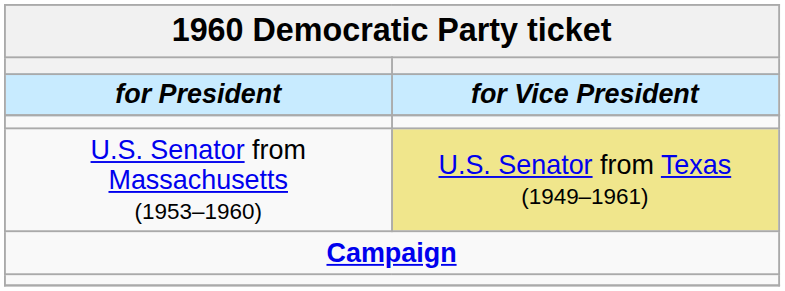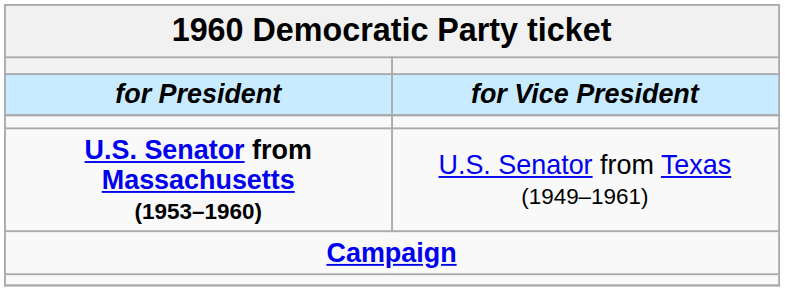(198, 180) normal -> (198, 180) bold
(585, 180) khaki background -> (585, 180) no background
